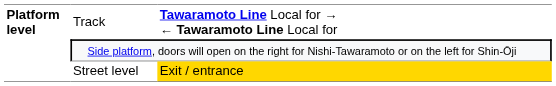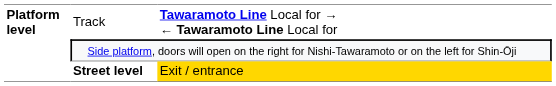(106, 71) normal -> (108, 71) bold
